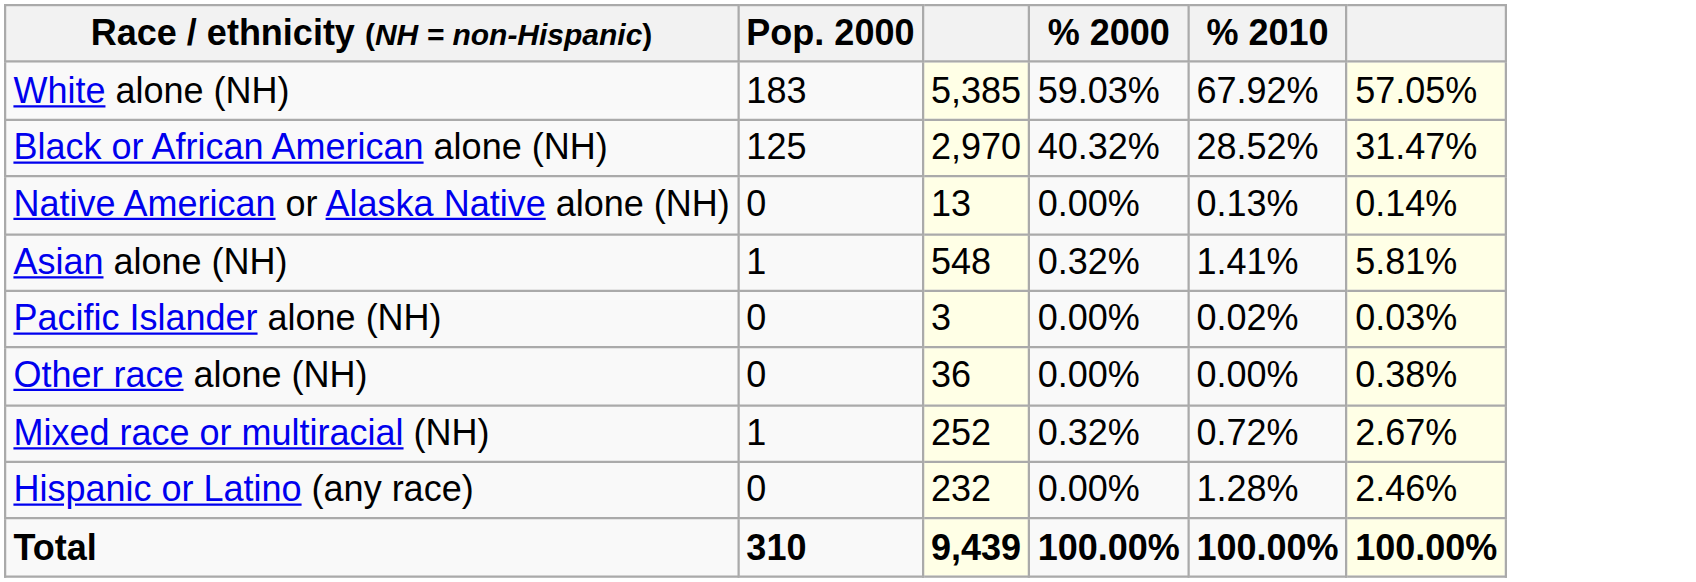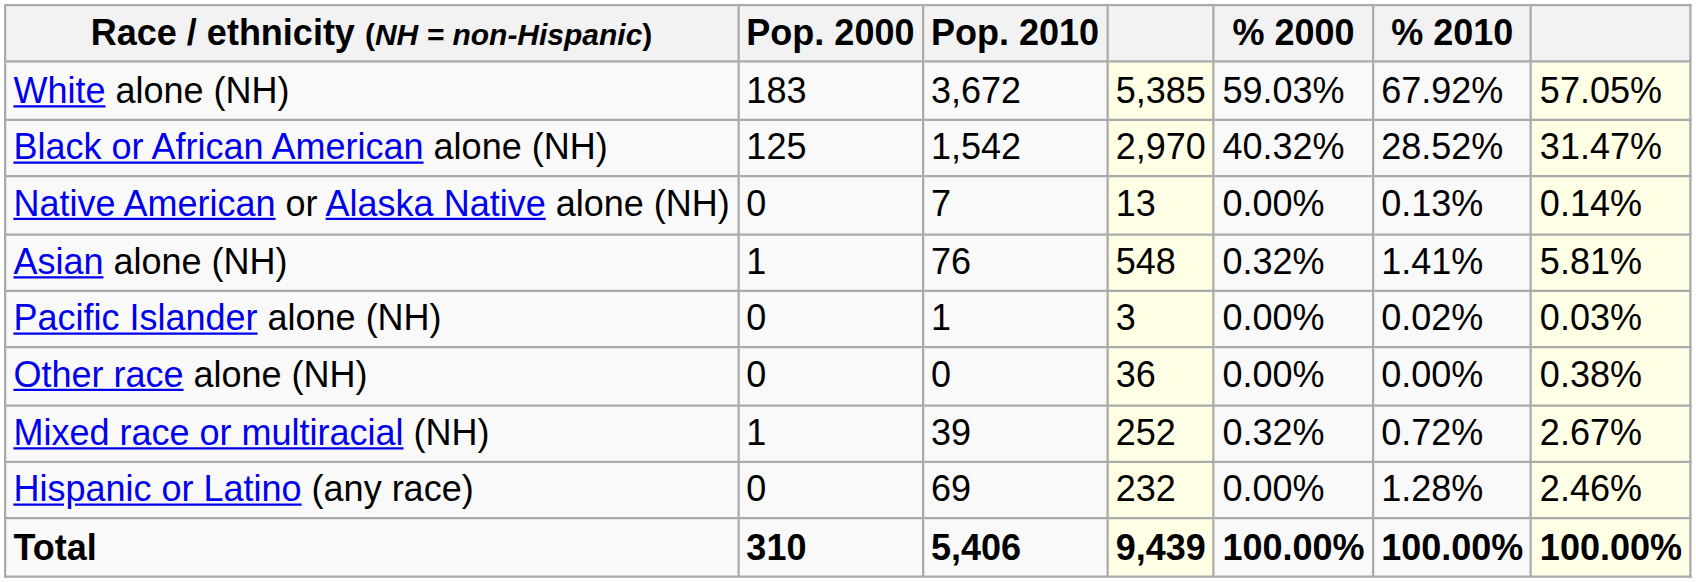+ column: (1015, 33)
